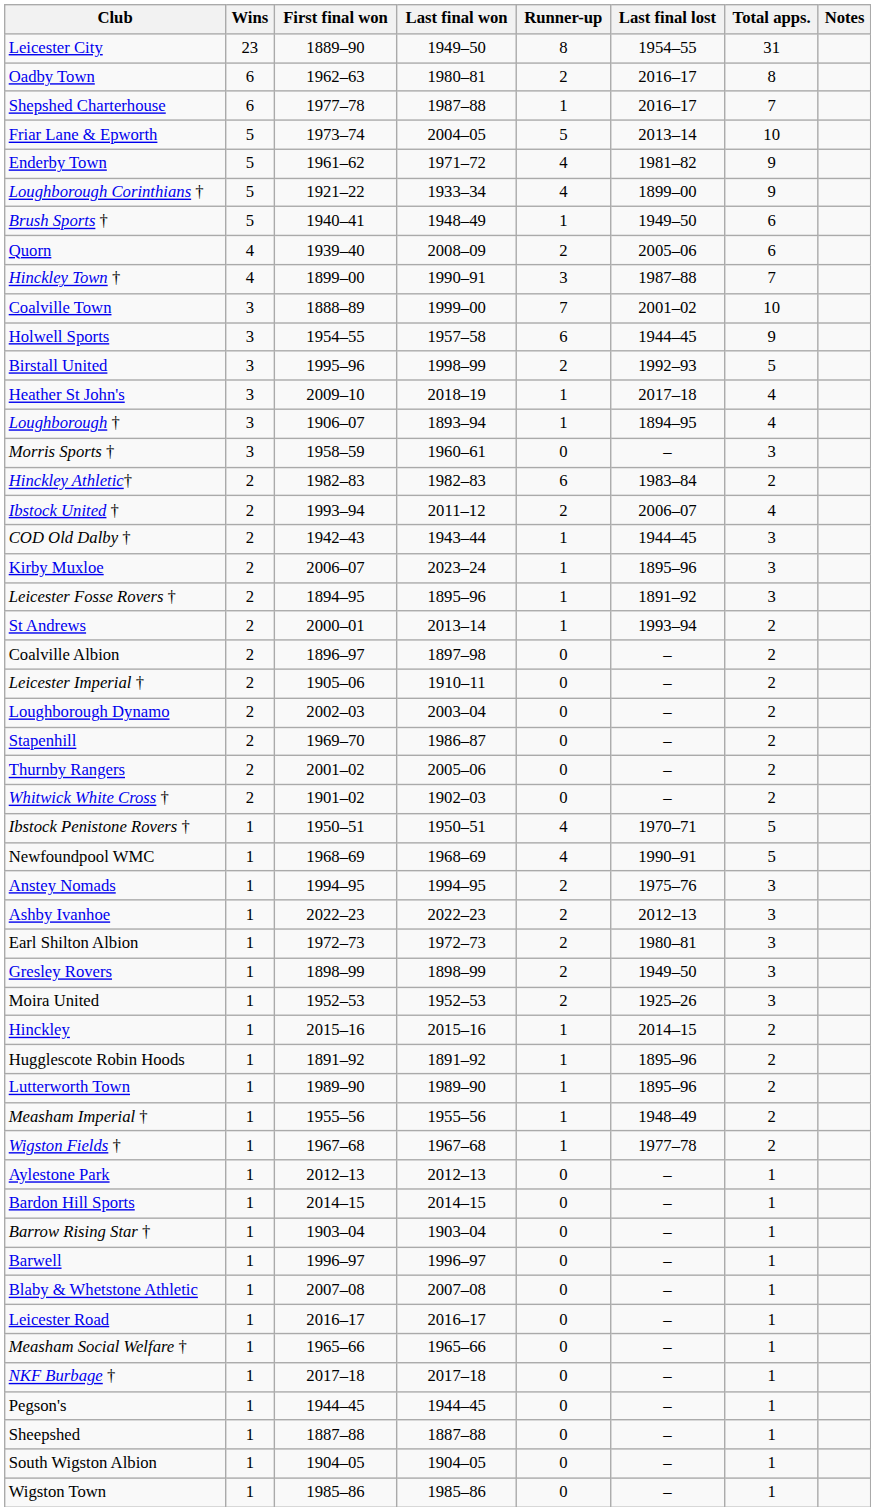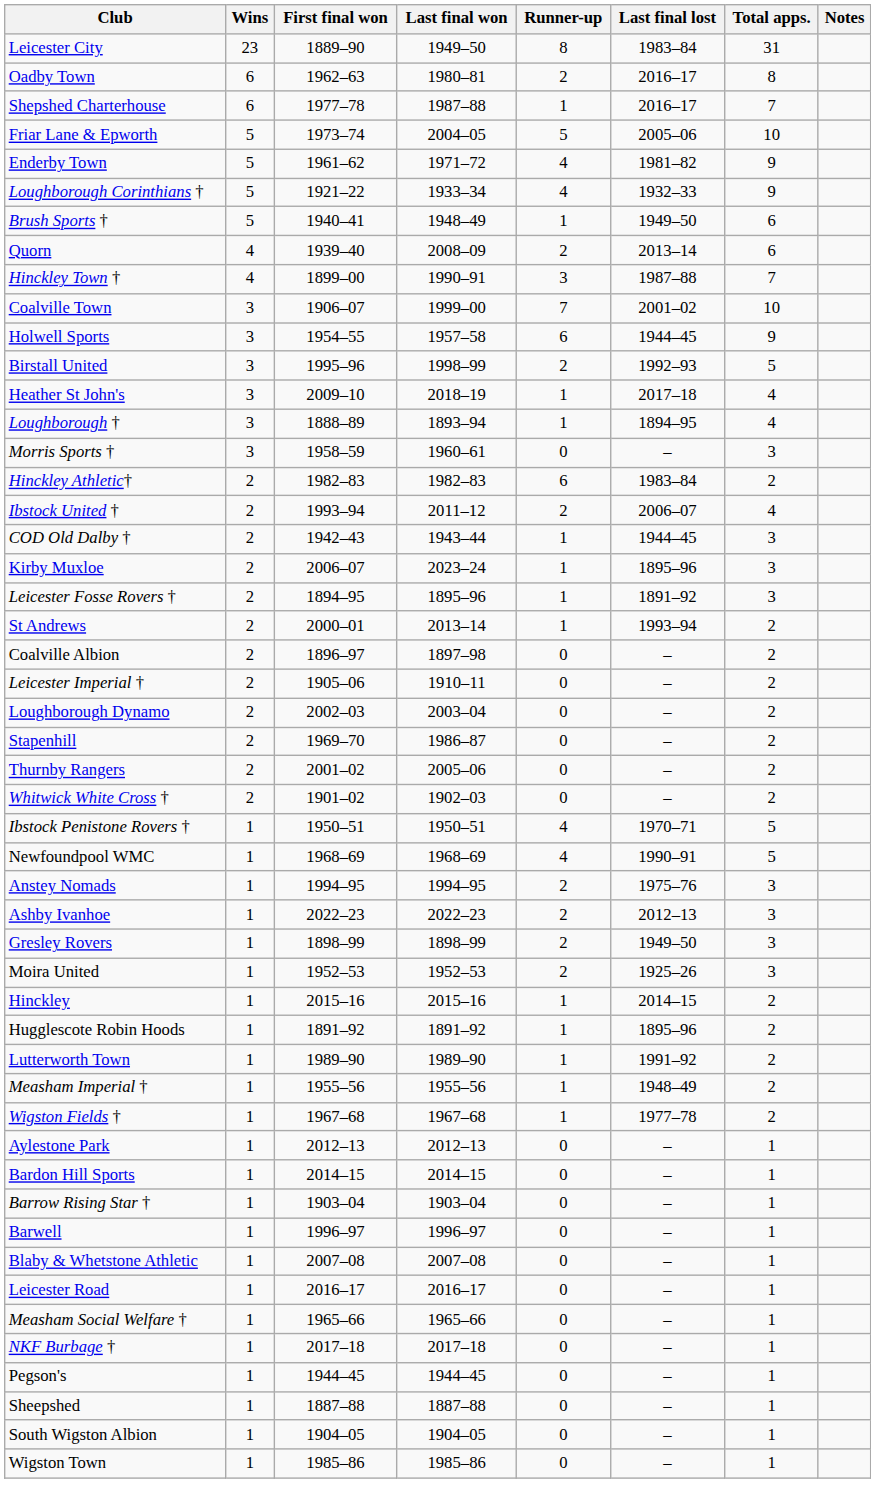(667, 47) 1954–55 -> (667, 47) 1983–84
(667, 134) 2013–14 -> (667, 134) 2005–06
(667, 192) 1899–00 -> (667, 192) 1932–33
(667, 250) 2005–06 -> (667, 250) 2013–14
(335, 307) 1888–89 -> (335, 307) 1906–07
(335, 423) 1906–07 -> (335, 423) 1888–89
- row: (74, 943)
(667, 1087) 1895–96 -> (667, 1058) 1991–92
